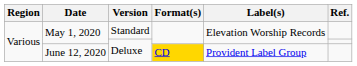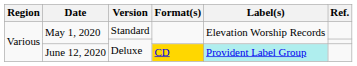(256, 52) no background -> (256, 52) paleturquoise background
